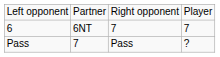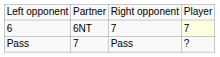(186, 28) no background -> (186, 28) lightyellow background
